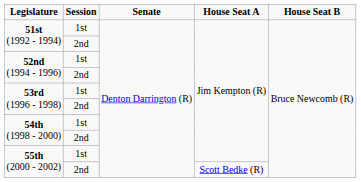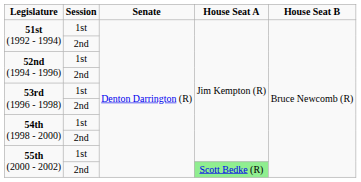(231, 169) no background -> (231, 169) lightgreen background
